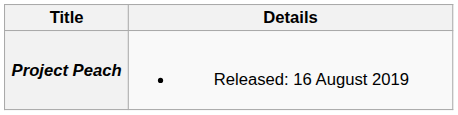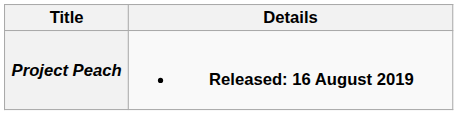(291, 79) normal -> (291, 79) bold
